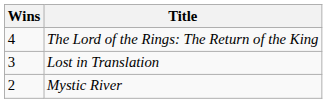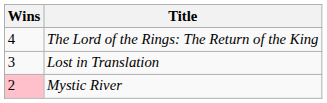(12, 86) no background -> (12, 86) pink background
